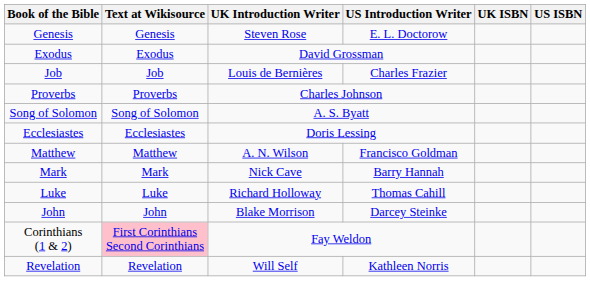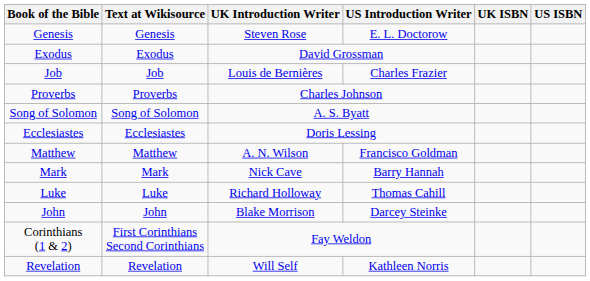(155, 239) pink background -> (155, 239) no background
